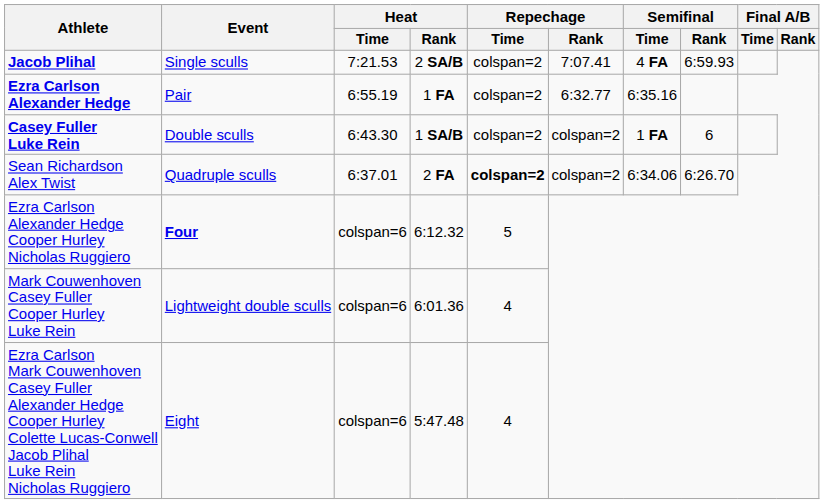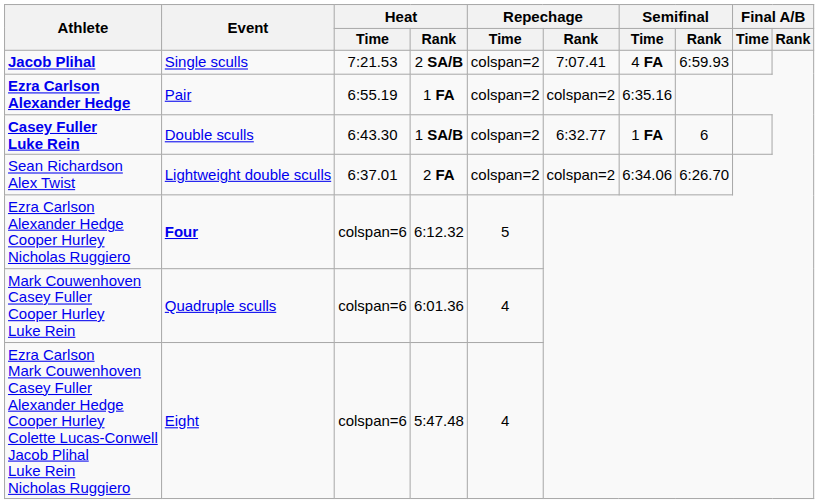(586, 95) 6:32.77 -> (581, 95) colspan=2
(586, 135) colspan=2 -> (581, 135) 6:32.77
(221, 175) Quadruple sculls -> (248, 175) Lightweight double sculls
(508, 175) bold -> (505, 175) normal
(248, 306) Lightweight double sculls -> (221, 306) Quadruple sculls
